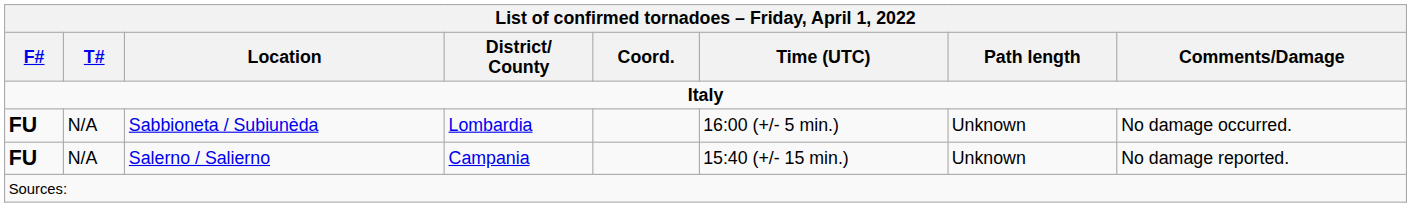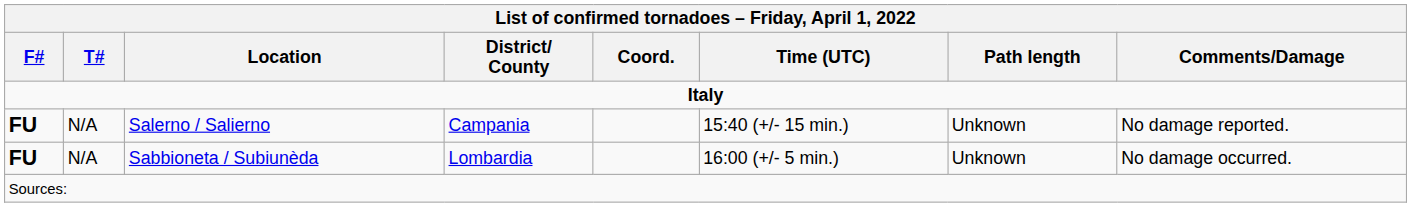rows swapped: (199, 157) <-> (224, 125)
